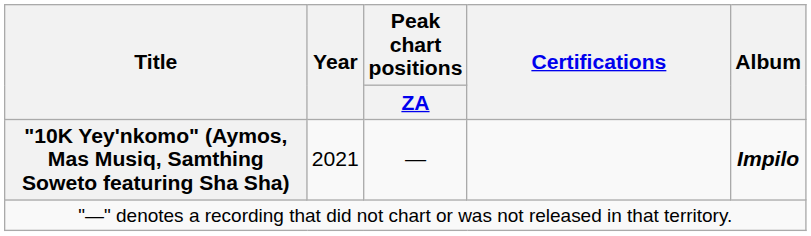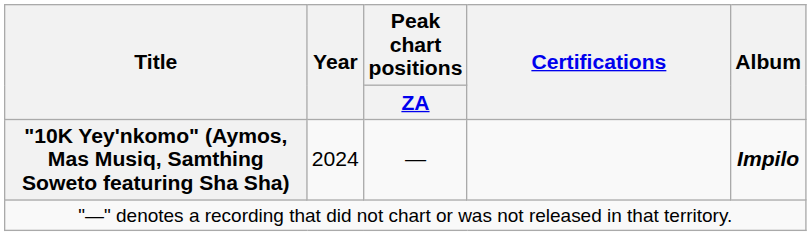(335, 159) 2021 -> (335, 159) 2024
